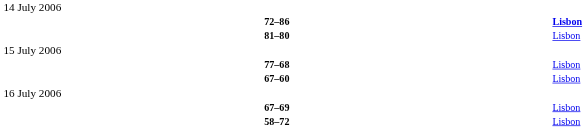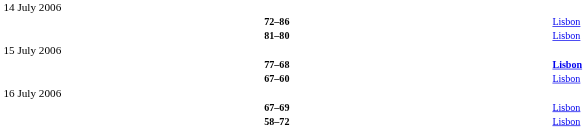(567, 22) bold -> (566, 22) normal
(566, 64) normal -> (567, 64) bold
